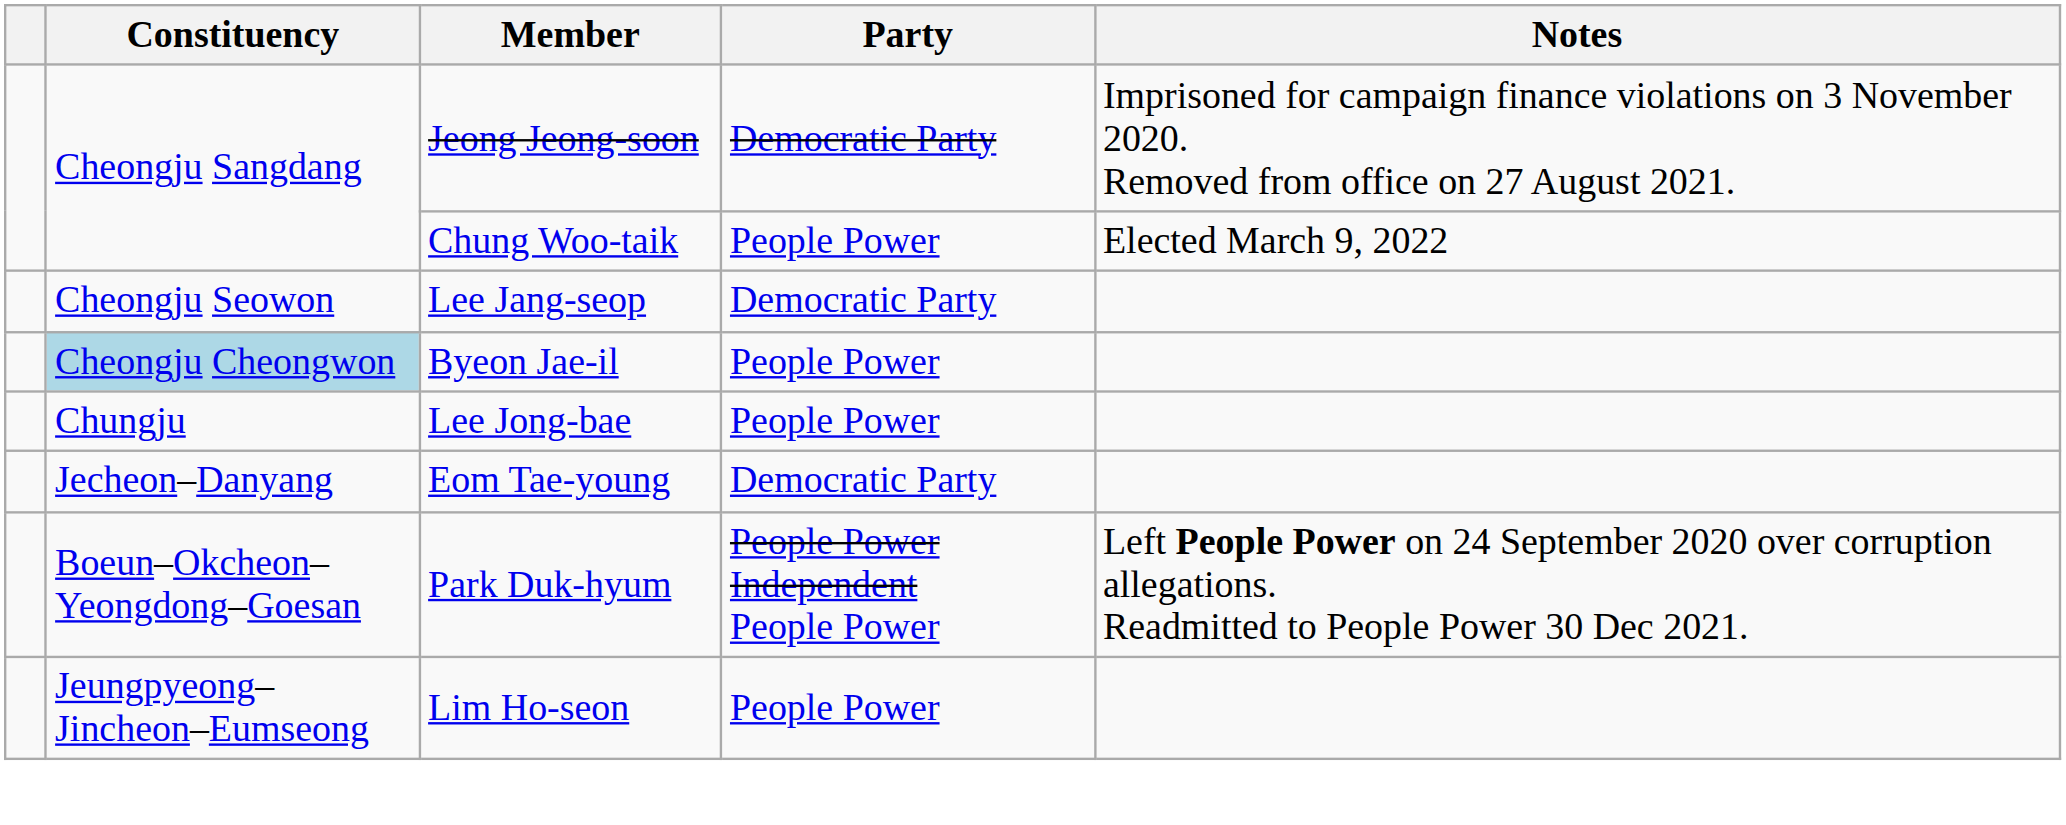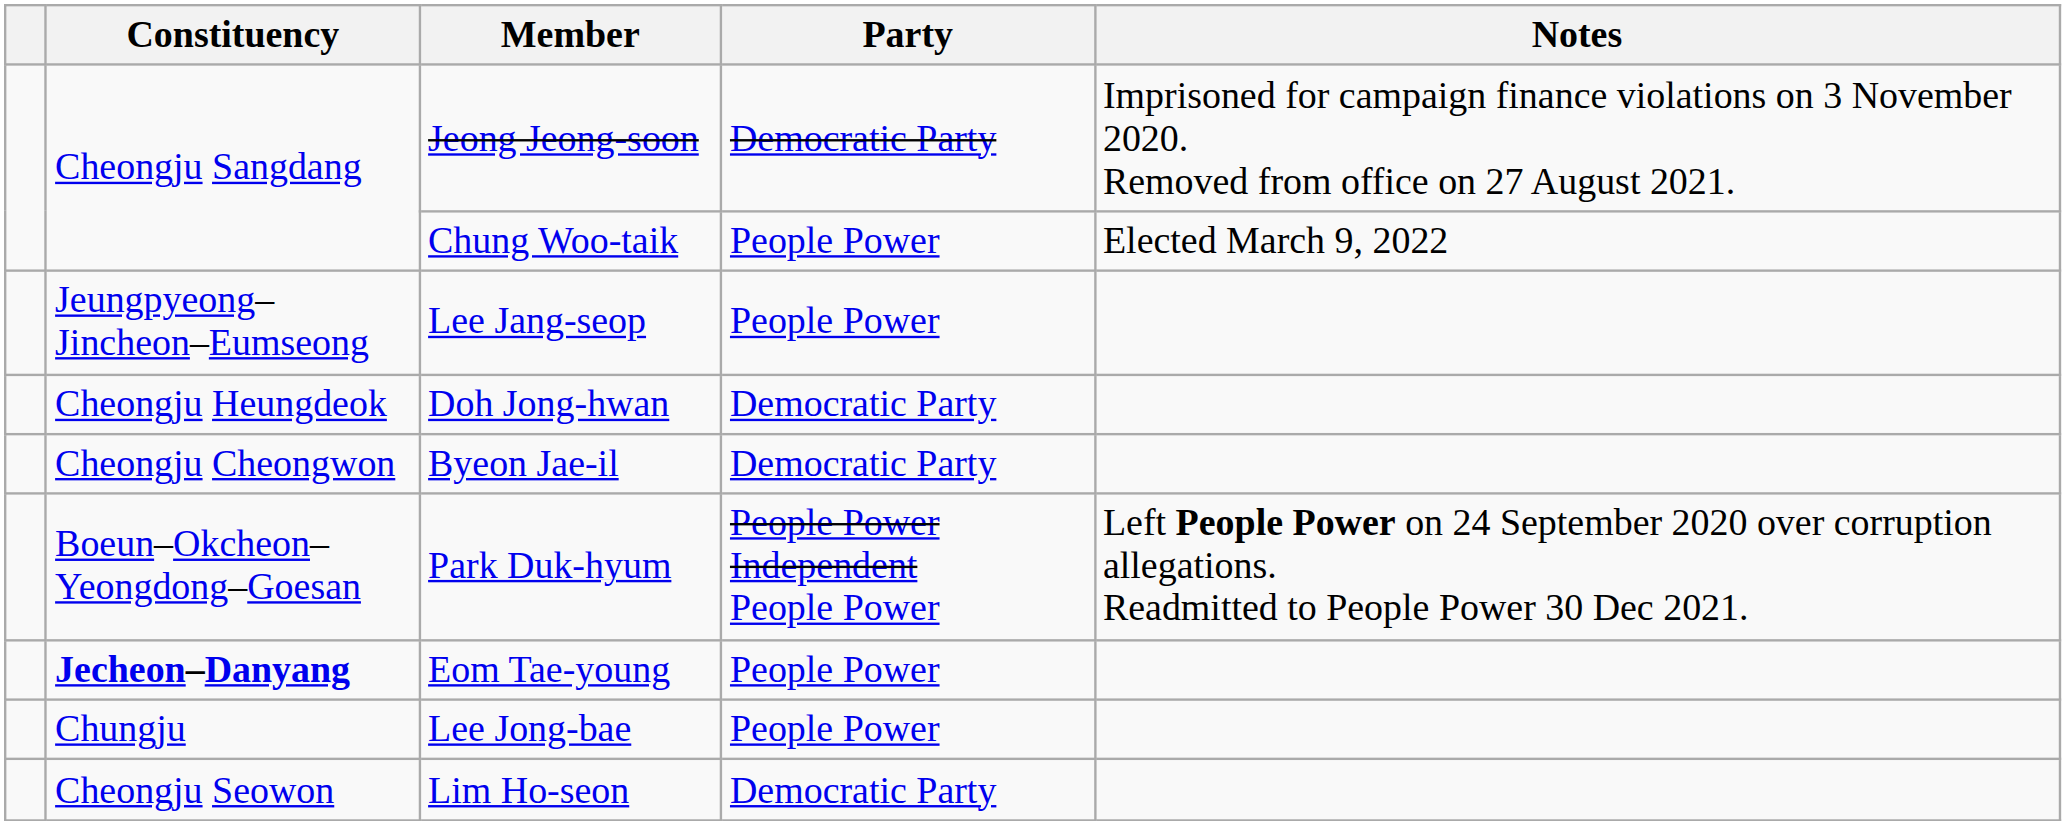(195, 300) Cheongju Seowon -> (212, 321) Jeungpyeong–Jincheon–Eumseong
(863, 300) Democratic Party -> (835, 321) People Power
+ row: (549, 403)
(225, 360) lightblue background -> (225, 463) no background
(835, 360) People Power -> (863, 463) Democratic Party
rows swapped: (530, 420) <-> (550, 583)
(194, 480) normal -> (203, 668) bold
(863, 480) Democratic Party -> (835, 668) People Power
(212, 707) Jeungpyeong–Jincheon–Eumseong -> (195, 789) Cheongju Seowon
(835, 707) People Power -> (863, 789) Democratic Party
